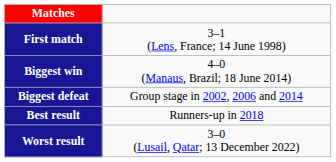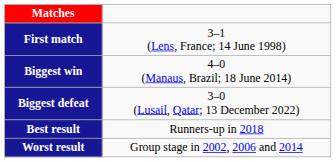(216, 96) Group stage in 2002, 2006 and 2014 -> (216, 103) 3–0 (Lusail, Qatar; 13 December 2022)
(216, 141) 3–0 (Lusail, Qatar; 13 December 2022) -> (216, 147) Group stage in 2002, 2006 and 2014
